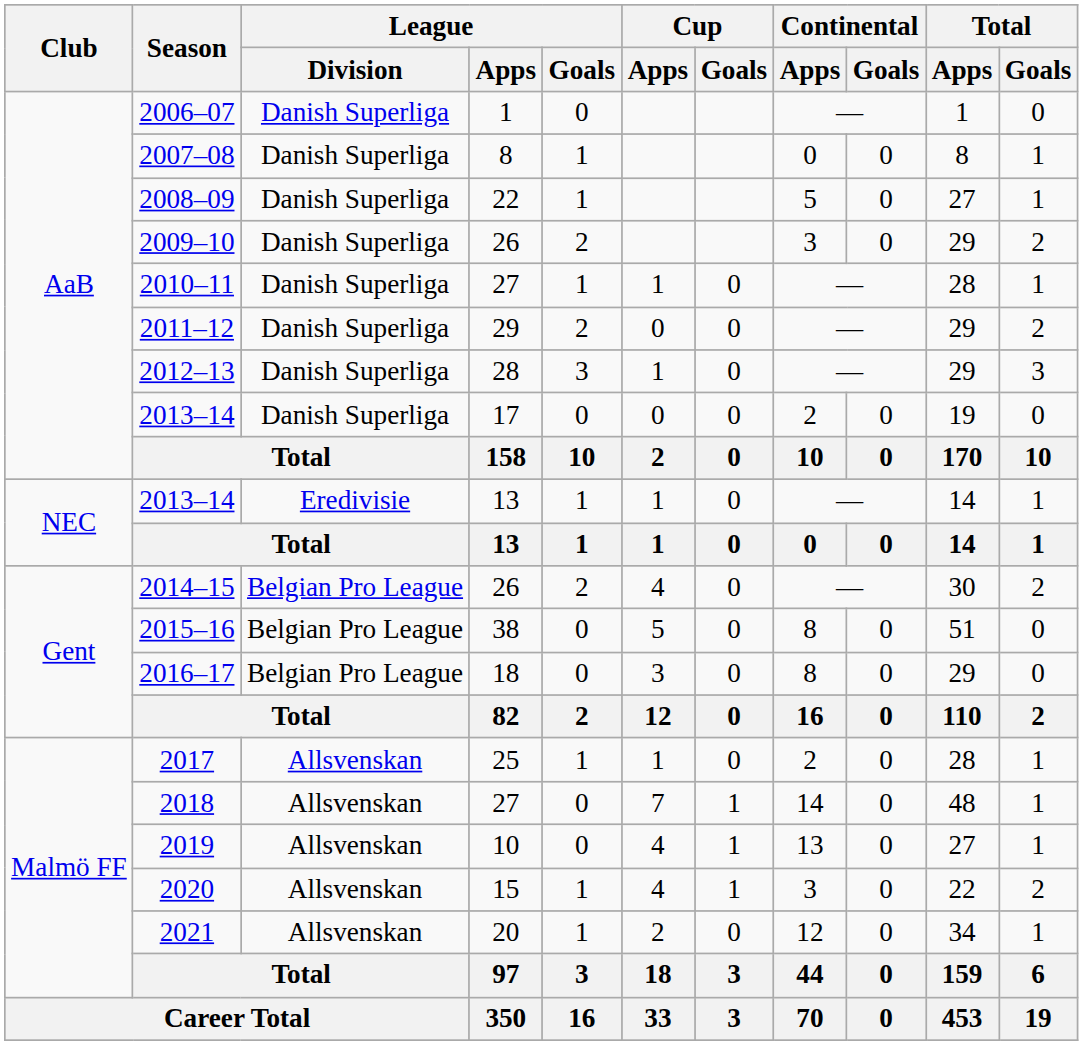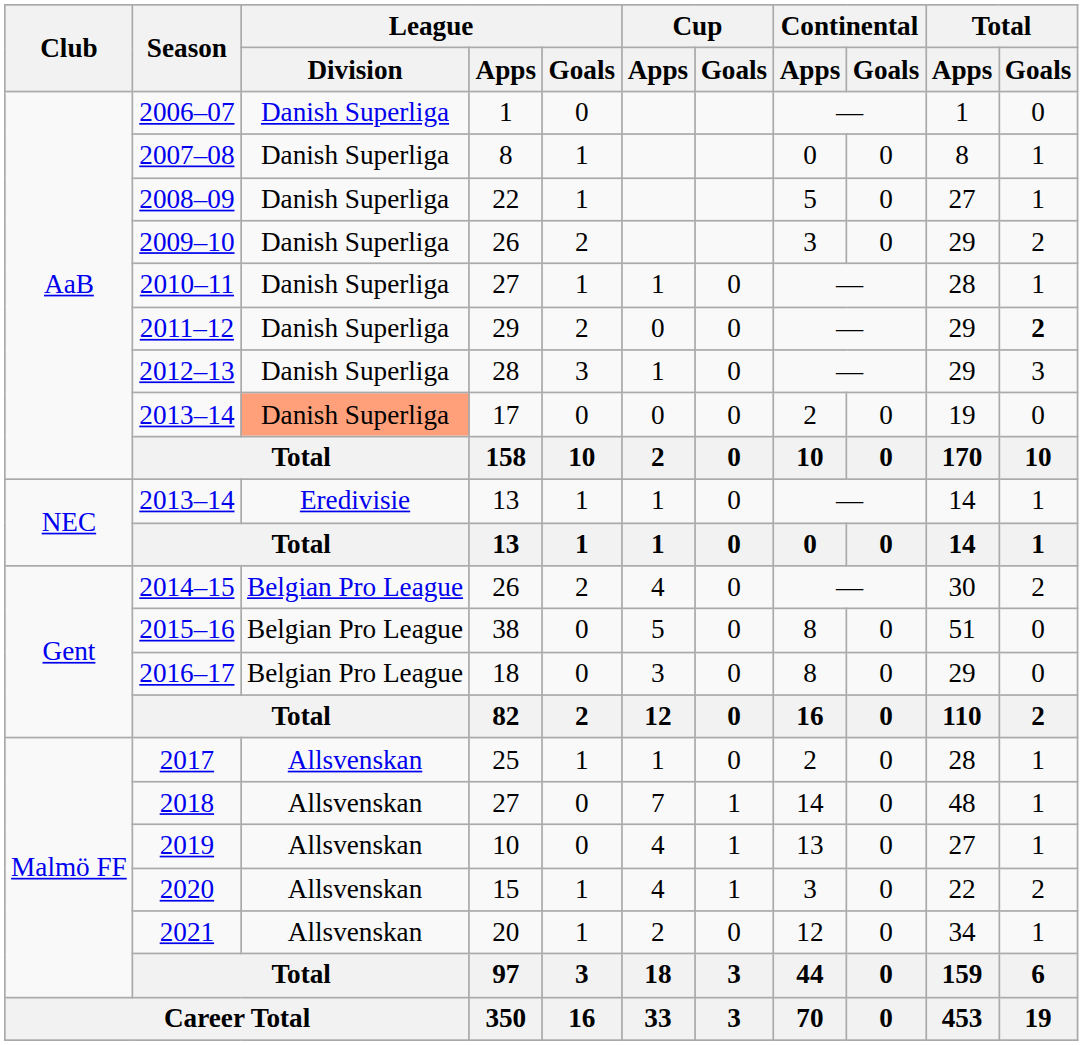(1038, 328) normal -> (1038, 328) bold
(355, 414) no background -> (355, 414) lightsalmon background
